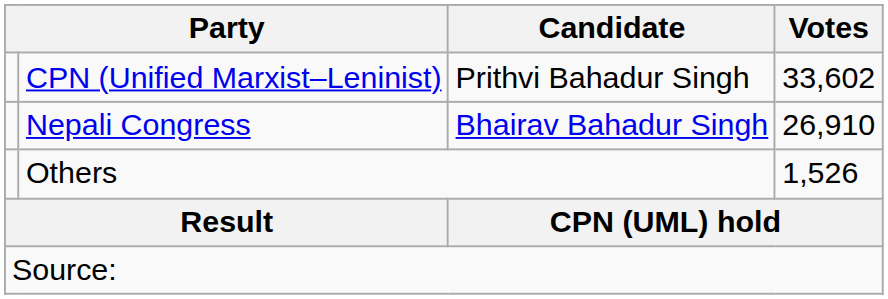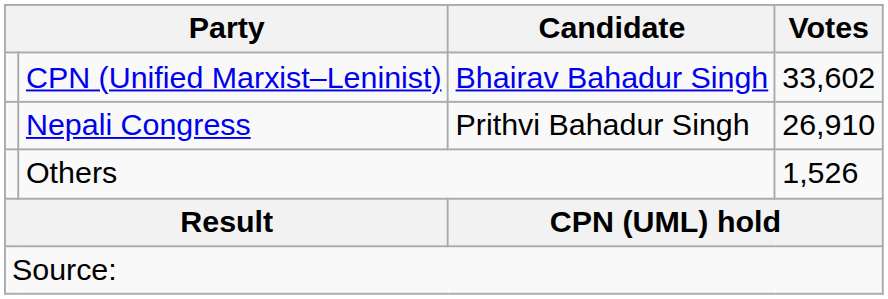(603, 76) Prithvi Bahadur Singh -> (612, 76) Bhairav Bahadur Singh
(612, 125) Bhairav Bahadur Singh -> (603, 125) Prithvi Bahadur Singh
